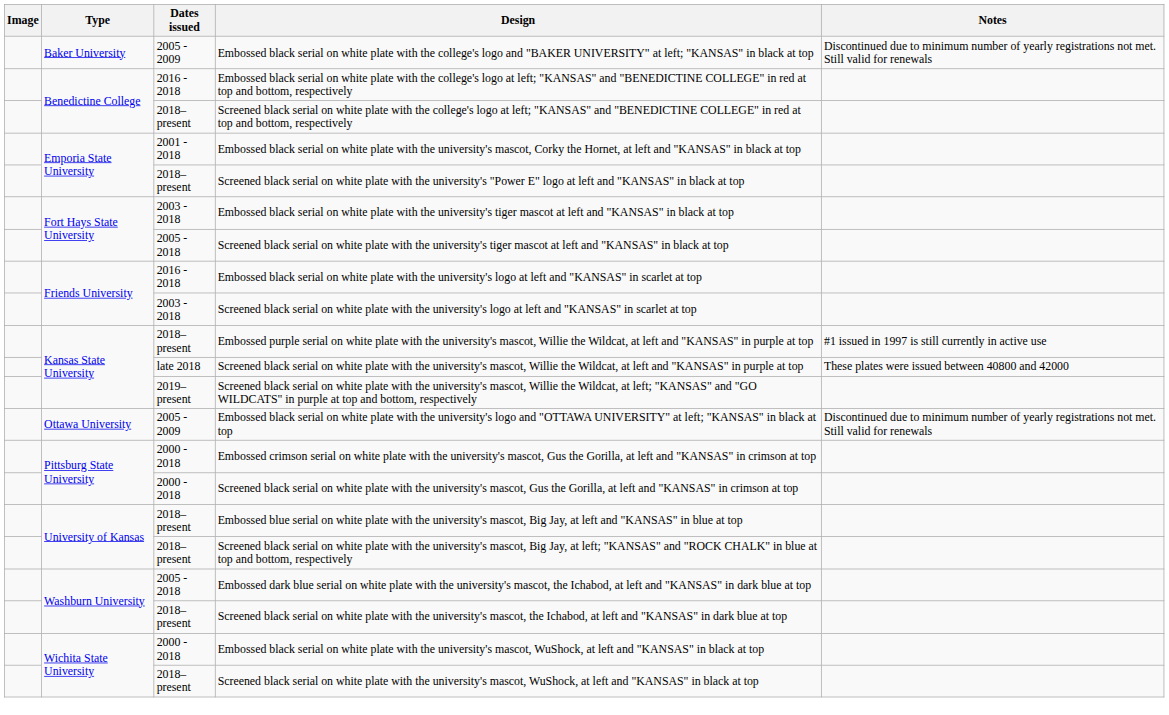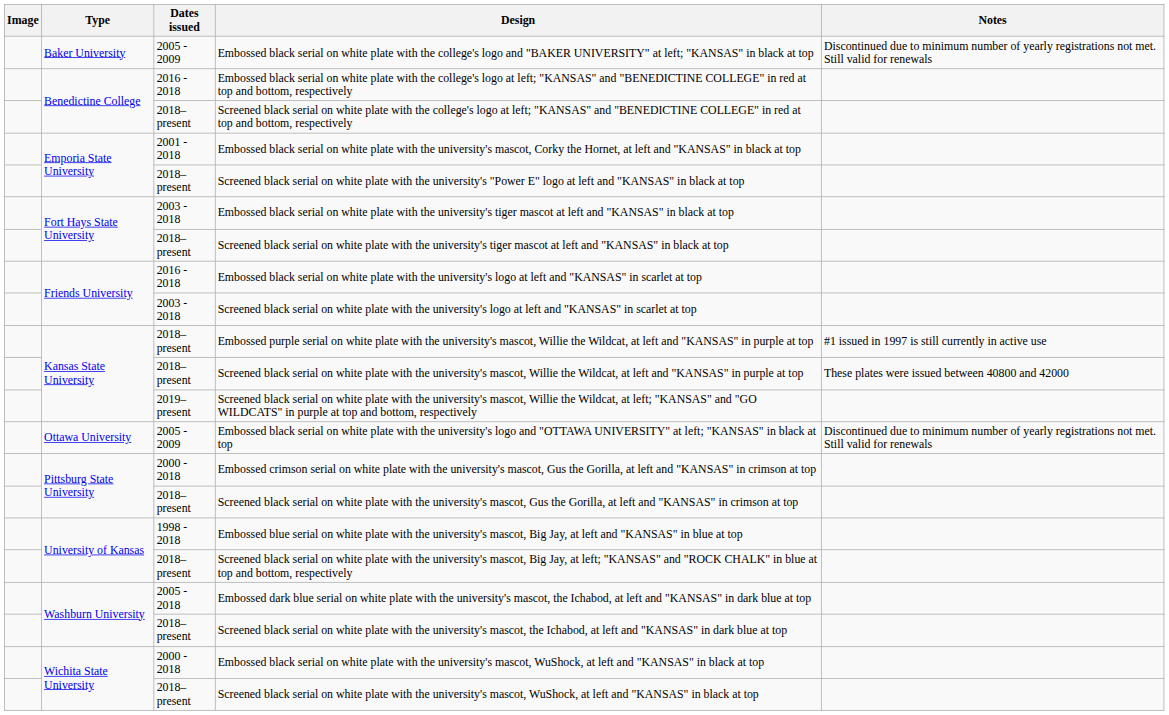(172, 245) 2005 - 2018 -> (174, 245) 2018–present
(179, 366) late 2018 -> (174, 373) 2018–present
(172, 488) 2000 - 2018 -> (174, 502) 2018–present
(174, 520) 2018–present -> (172, 534) 1998 - 2018
